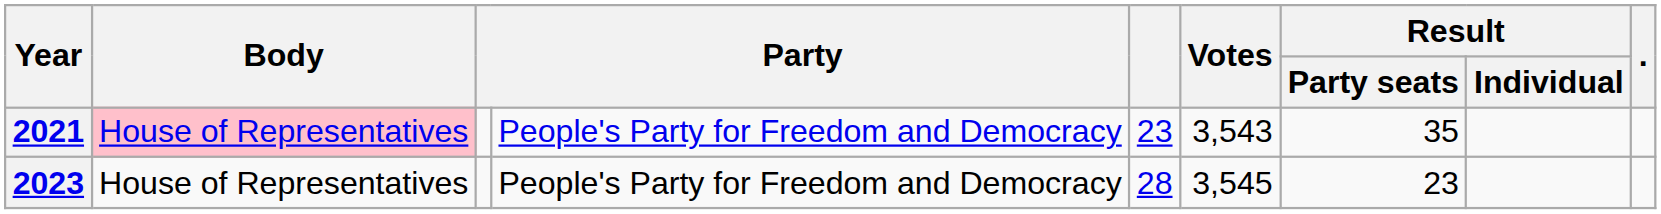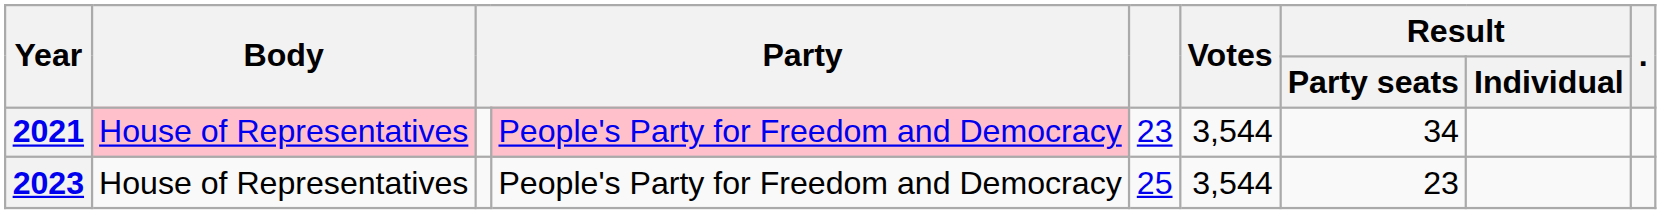(810, 132) no background -> (810, 132) pink background
(1232, 132) 3,543 -> (1232, 132) 3,544
(1441, 132) 35 -> (1441, 132) 34
(1155, 183) 28 -> (1155, 183) 25
(1232, 183) 3,545 -> (1232, 183) 3,544
